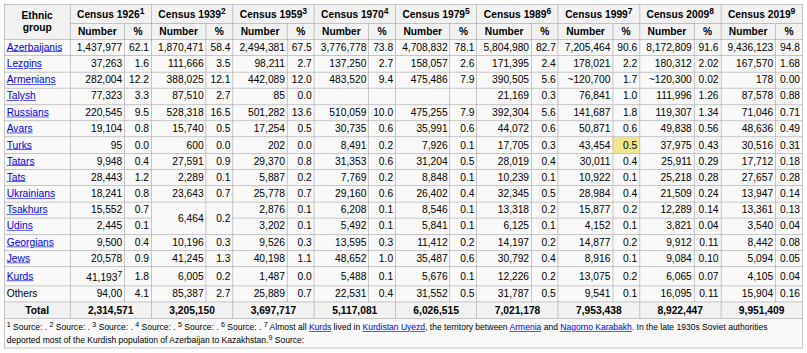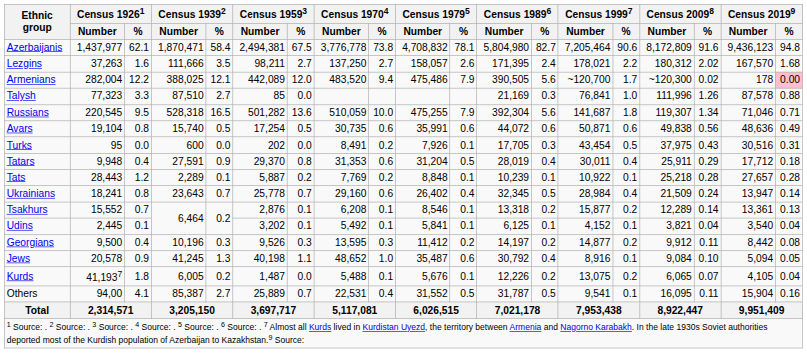(790, 80) no background -> (790, 80) pink background
(630, 145) khaki background -> (630, 145) no background
